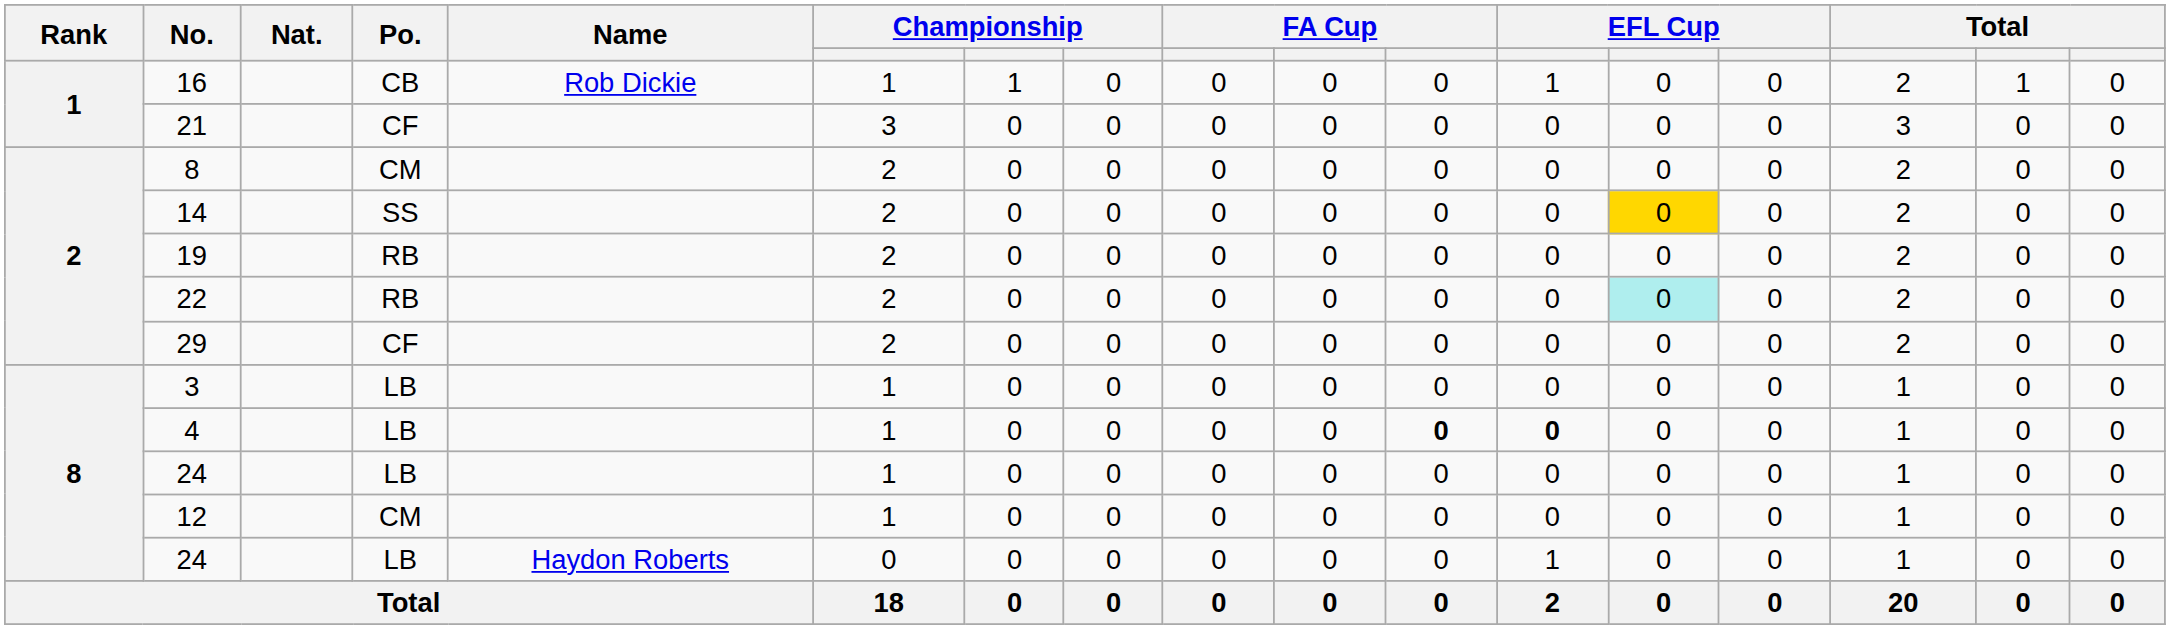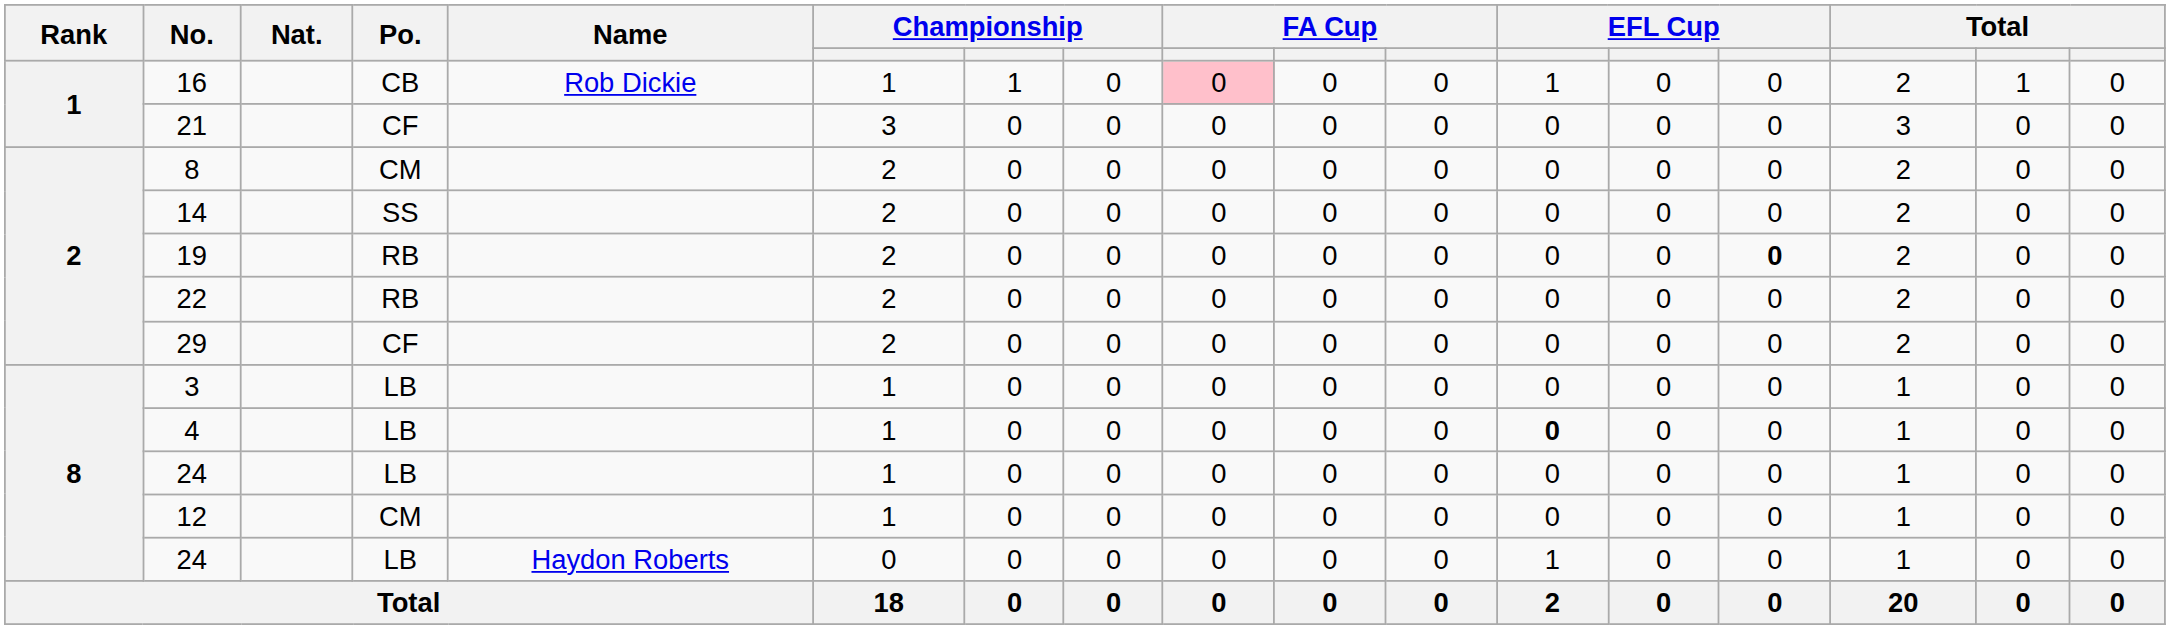(1219, 83) no background -> (1219, 83) pink background
(1664, 213) gold background -> (1664, 213) no background
(1775, 256) normal -> (1775, 256) bold
(1664, 299) paleturquoise background -> (1664, 299) no background
(1441, 429) bold -> (1441, 429) normal
